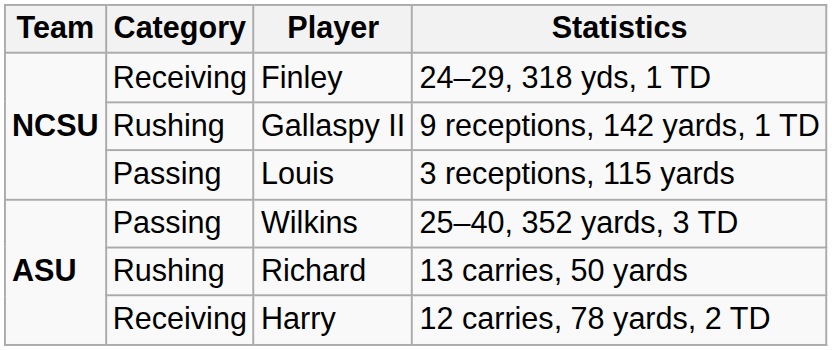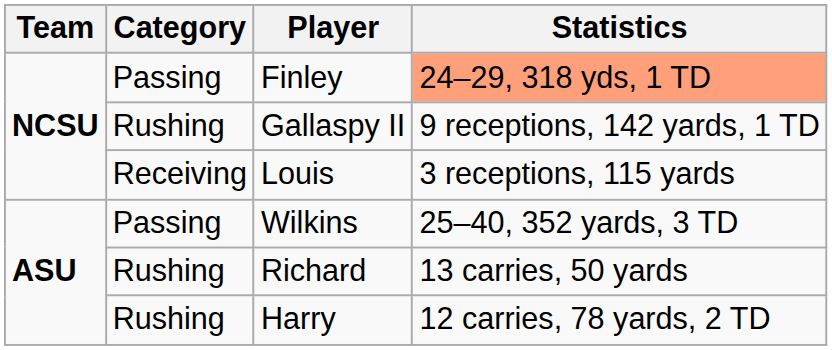(180, 77) Receiving -> (167, 77) Passing
(565, 77) no background -> (565, 77) lightsalmon background
(167, 174) Passing -> (180, 174) Receiving
(180, 319) Receiving -> (169, 319) Rushing
